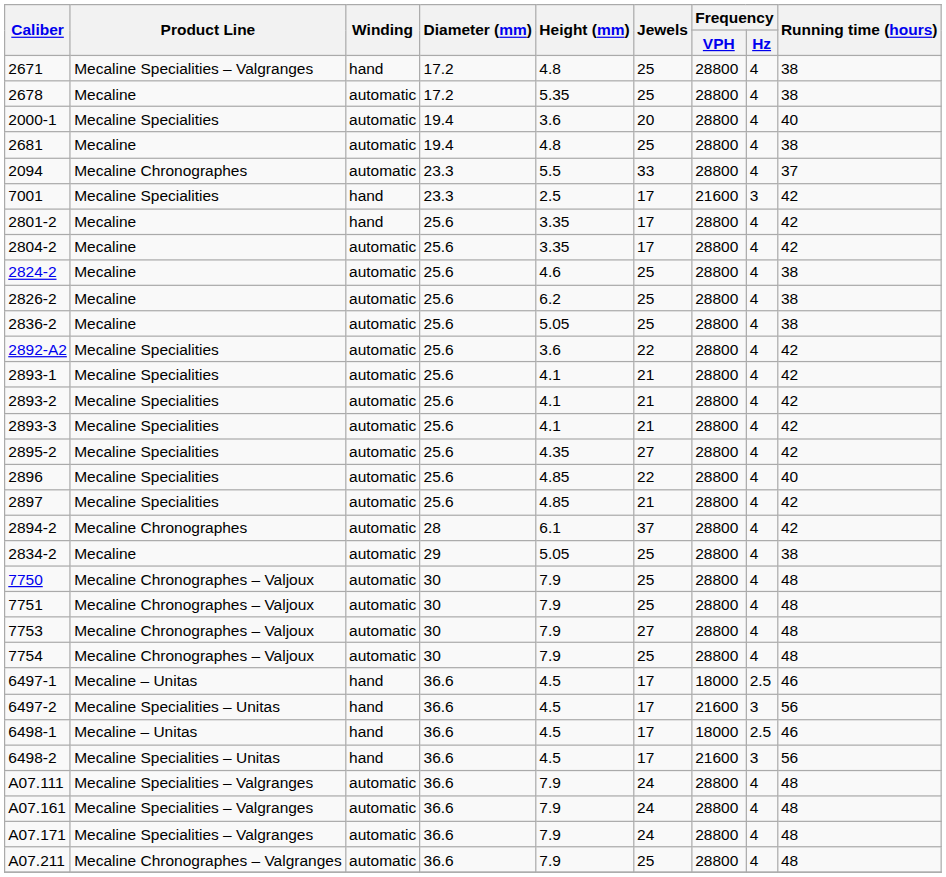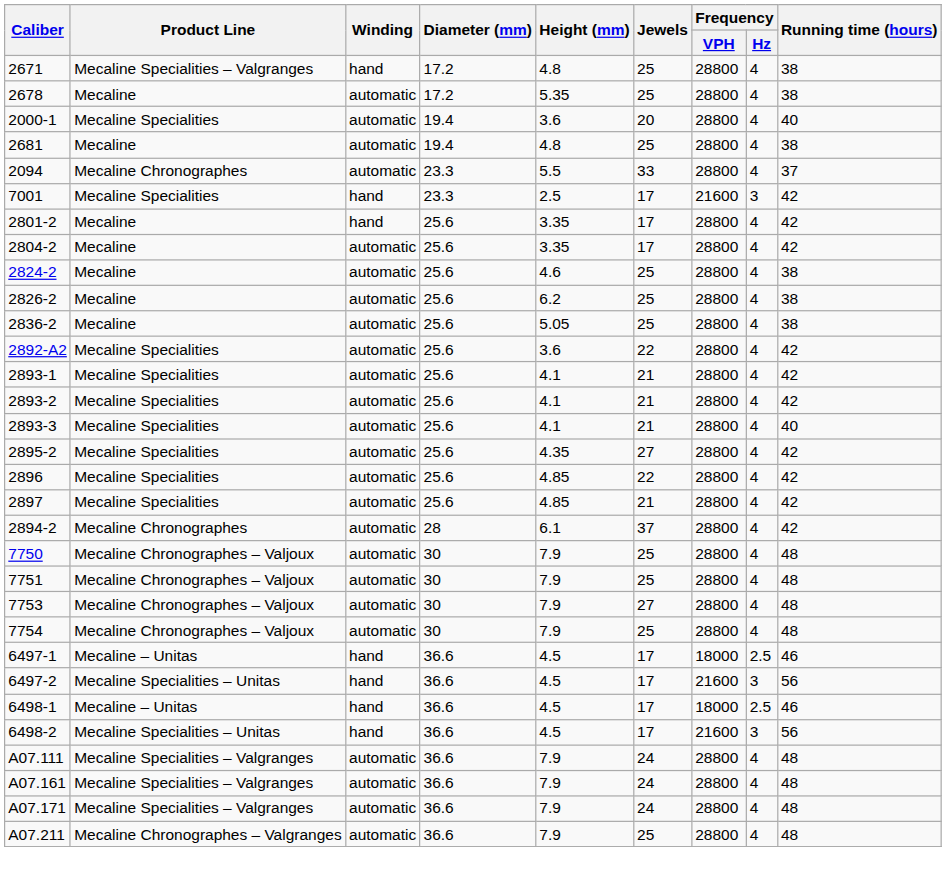(790, 426) 42 -> (790, 426) 40
(790, 477) 40 -> (790, 477) 42
- row: (32, 553)
